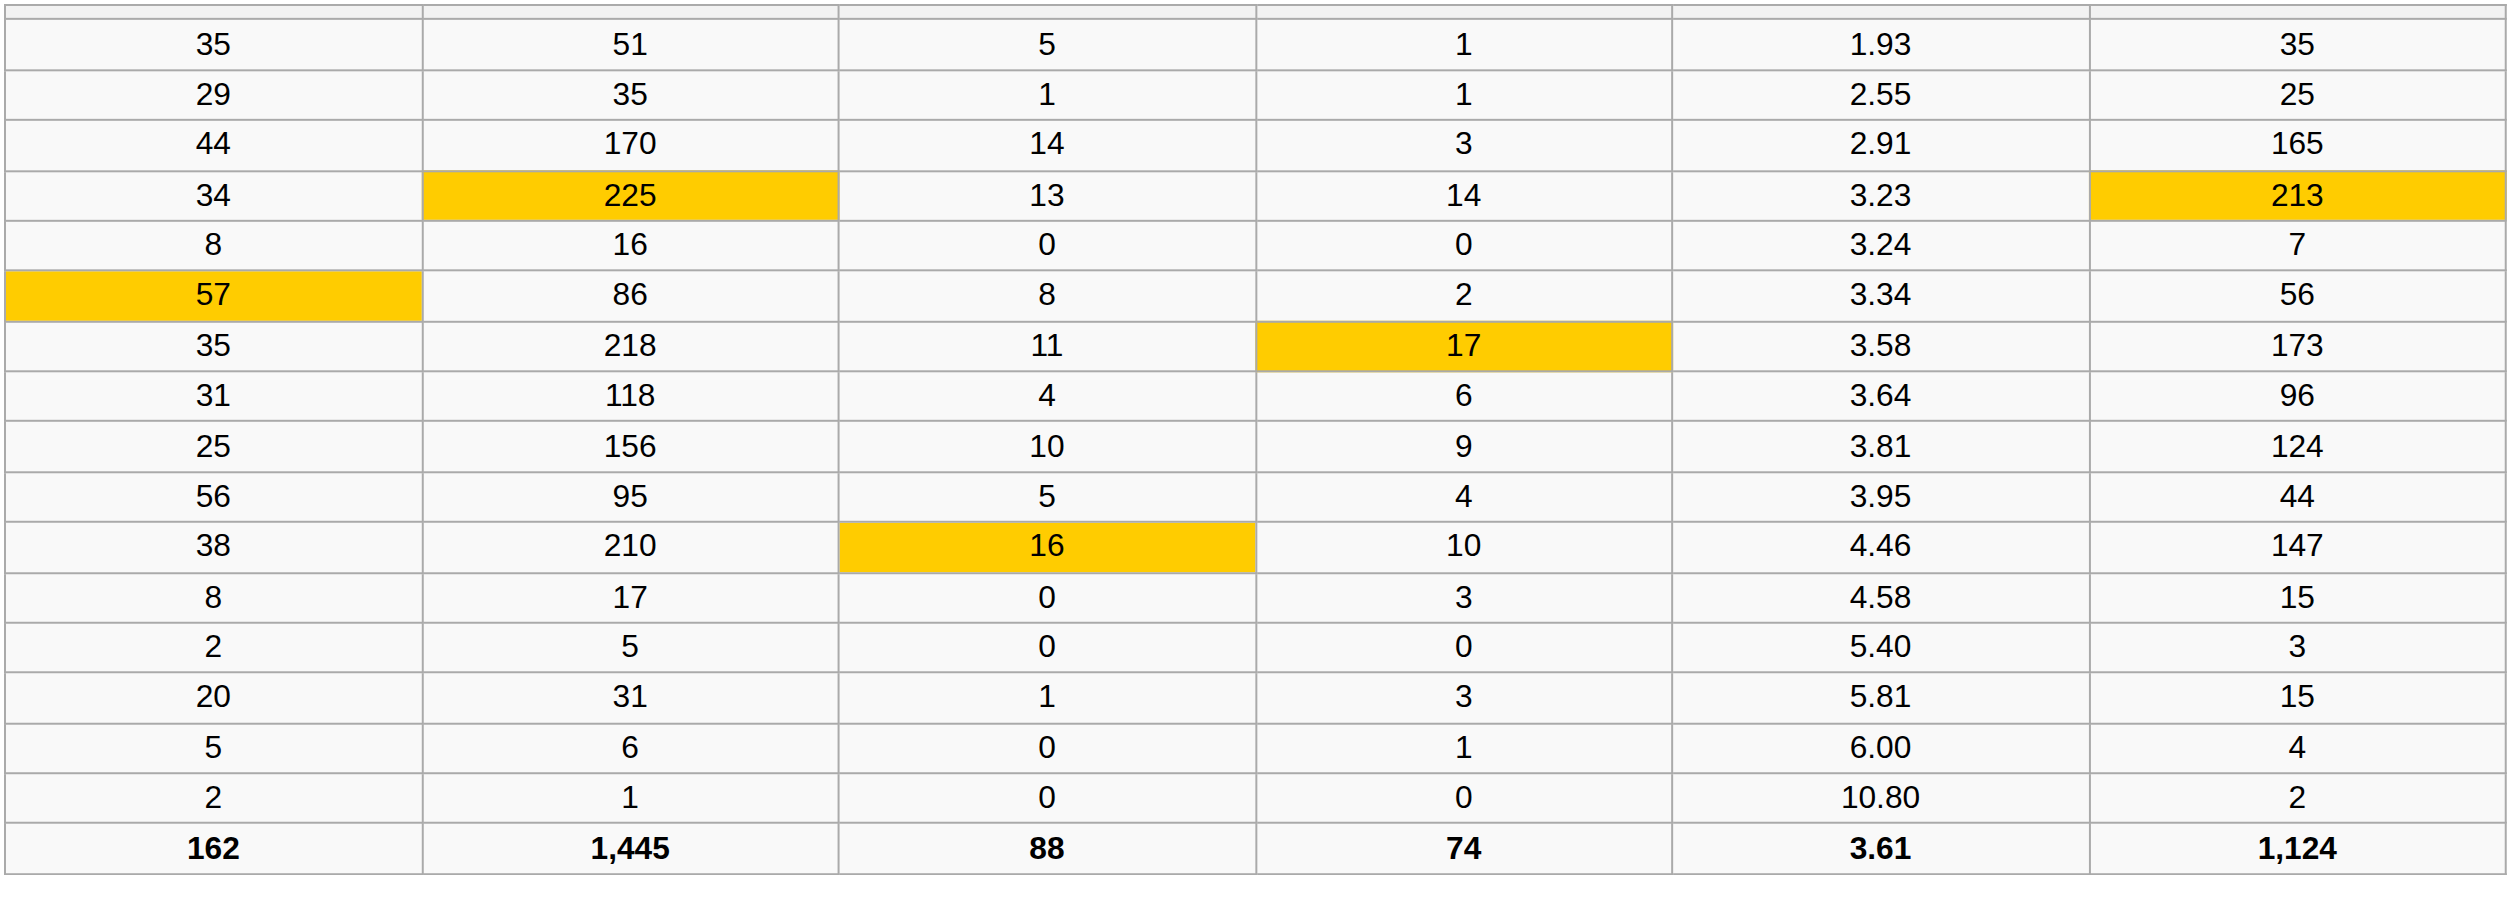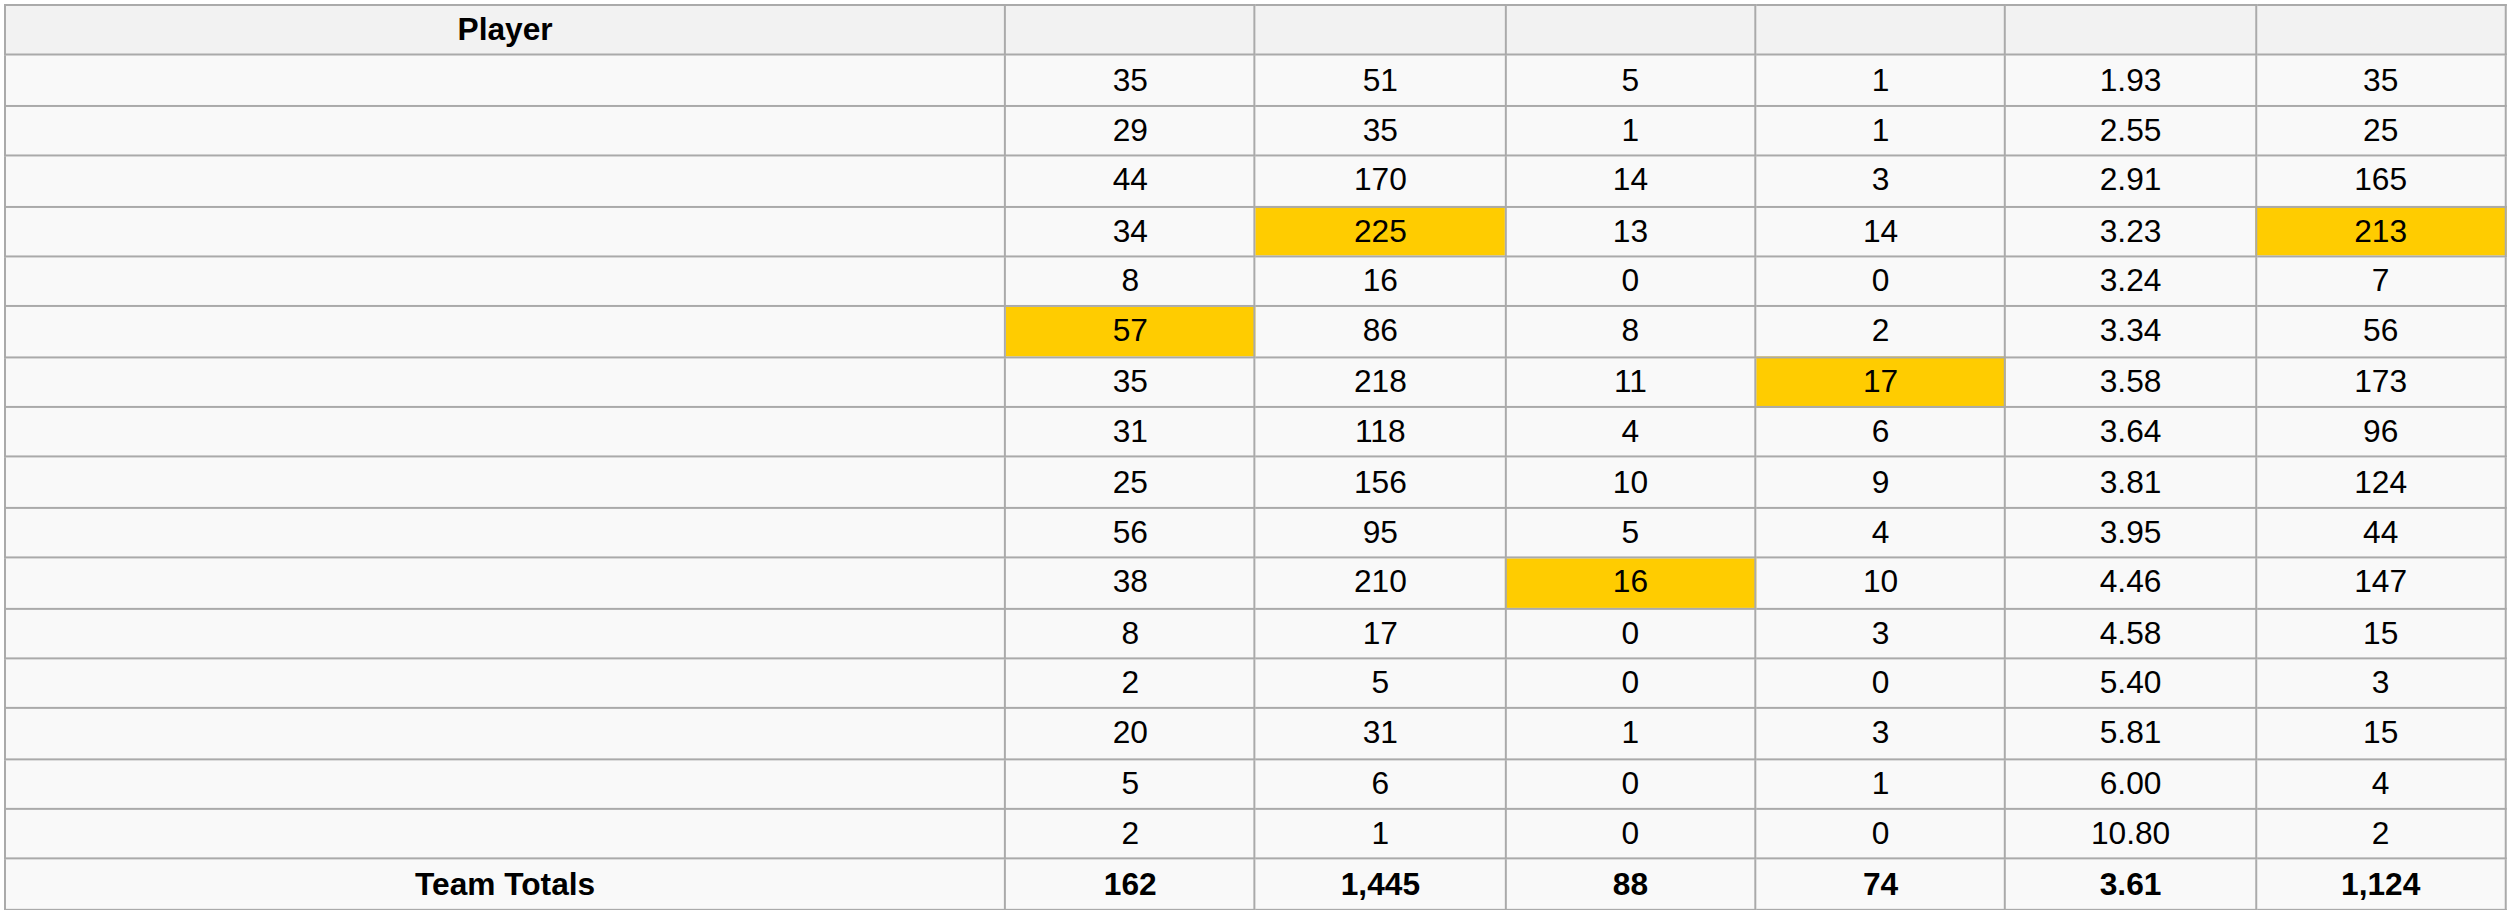+ column: (505, 29)
